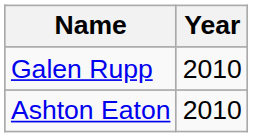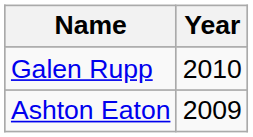(212, 110) 2010 -> (212, 110) 2009
